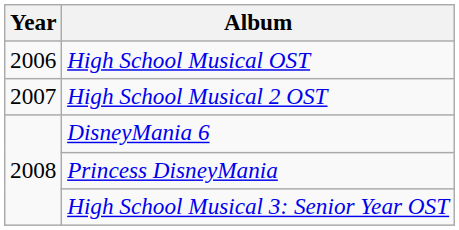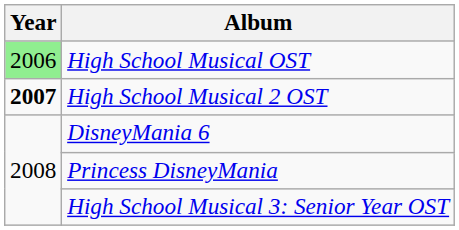(33, 59) no background -> (33, 59) lightgreen background
(33, 96) normal -> (33, 96) bold
